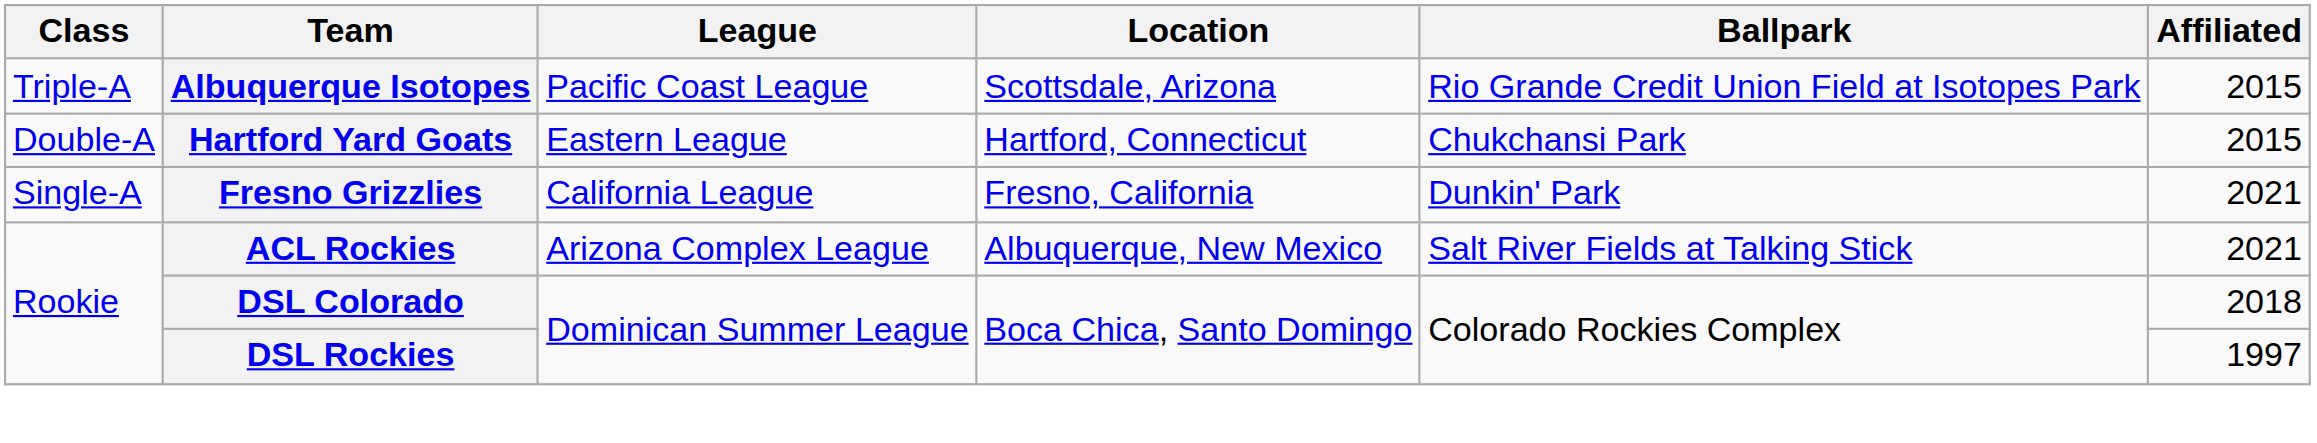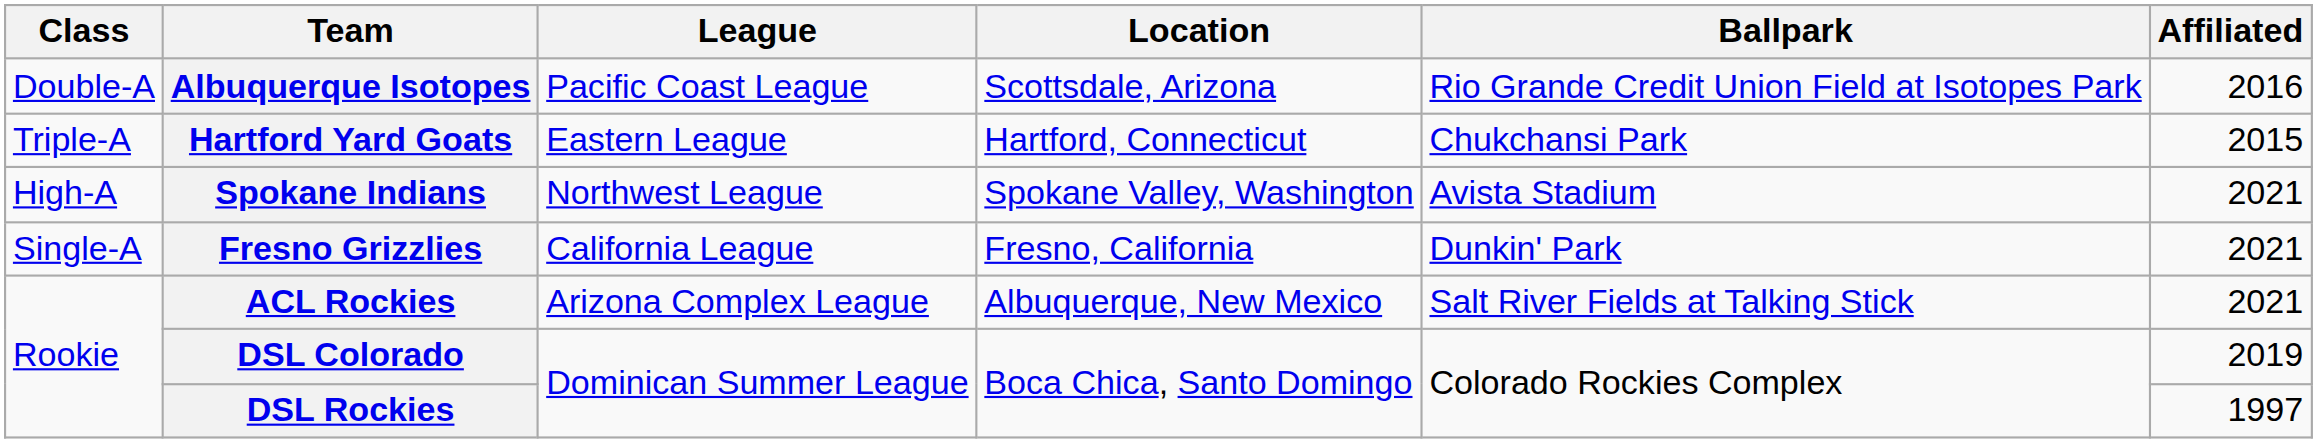(72, 85) Triple-A -> (84, 85) Double-A
(2264, 85) 2015 -> (2265, 85) 2016
(84, 139) Double-A -> (72, 139) Triple-A
+ row: (351, 193)
(2264, 301) 2018 -> (2265, 355) 2019
